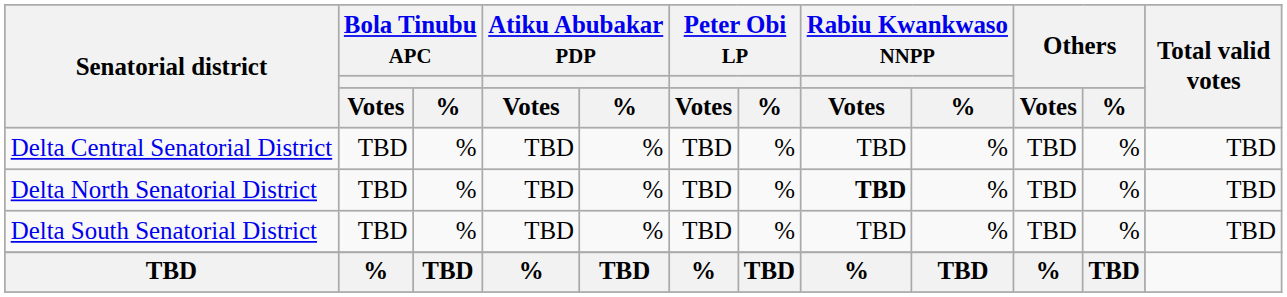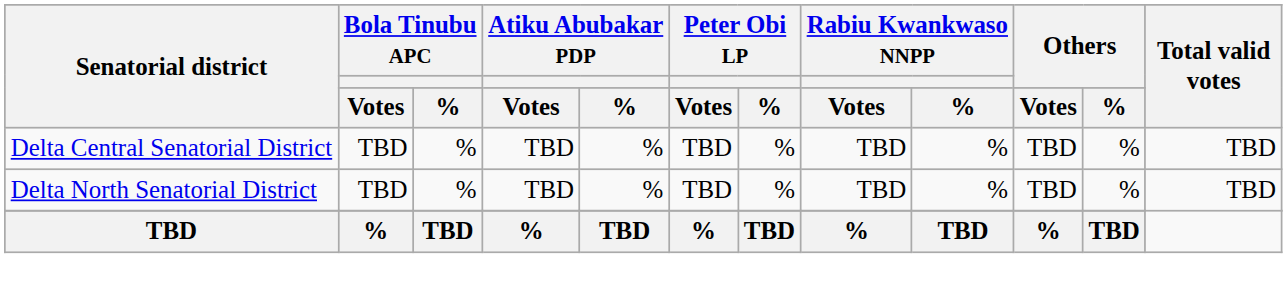(881, 189) bold -> (881, 189) normal
- row: (164, 230)
